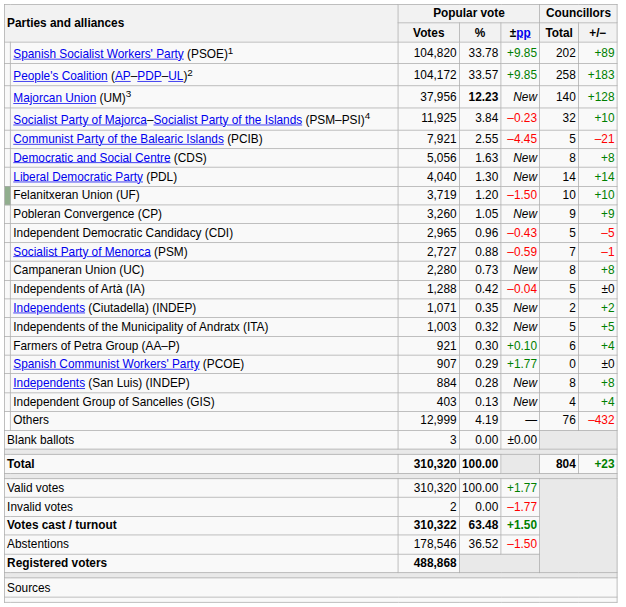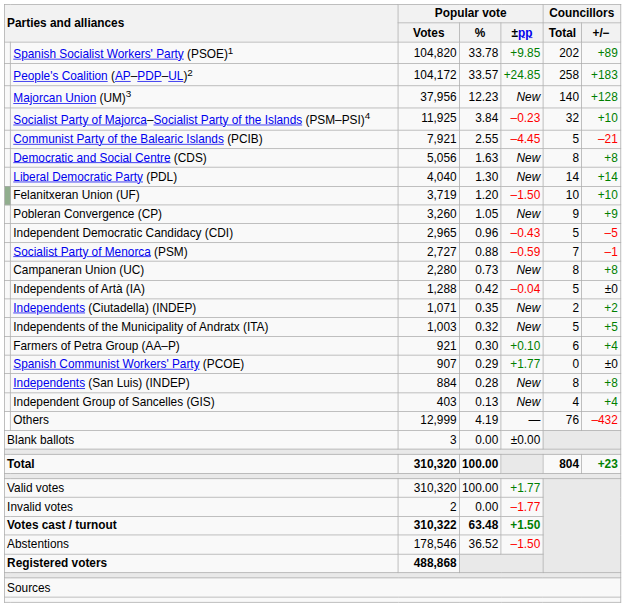(522, 75) +9.85 -> (522, 75) +24.85
(483, 96) bold -> (483, 96) normal
